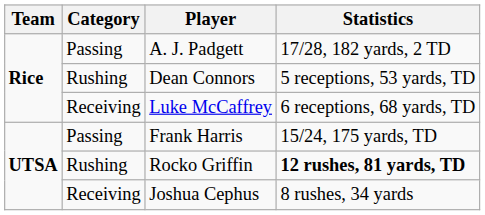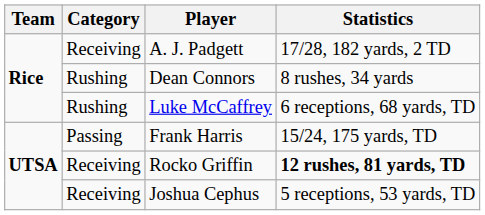(94, 48) Passing -> (103, 48) Receiving
(378, 77) 5 receptions, 53 yards, TD -> (347, 77) 8 rushes, 34 yards
(103, 107) Receiving -> (97, 107) Rushing
(97, 165) Rushing -> (103, 165) Receiving
(347, 194) 8 rushes, 34 yards -> (378, 194) 5 receptions, 53 yards, TD
